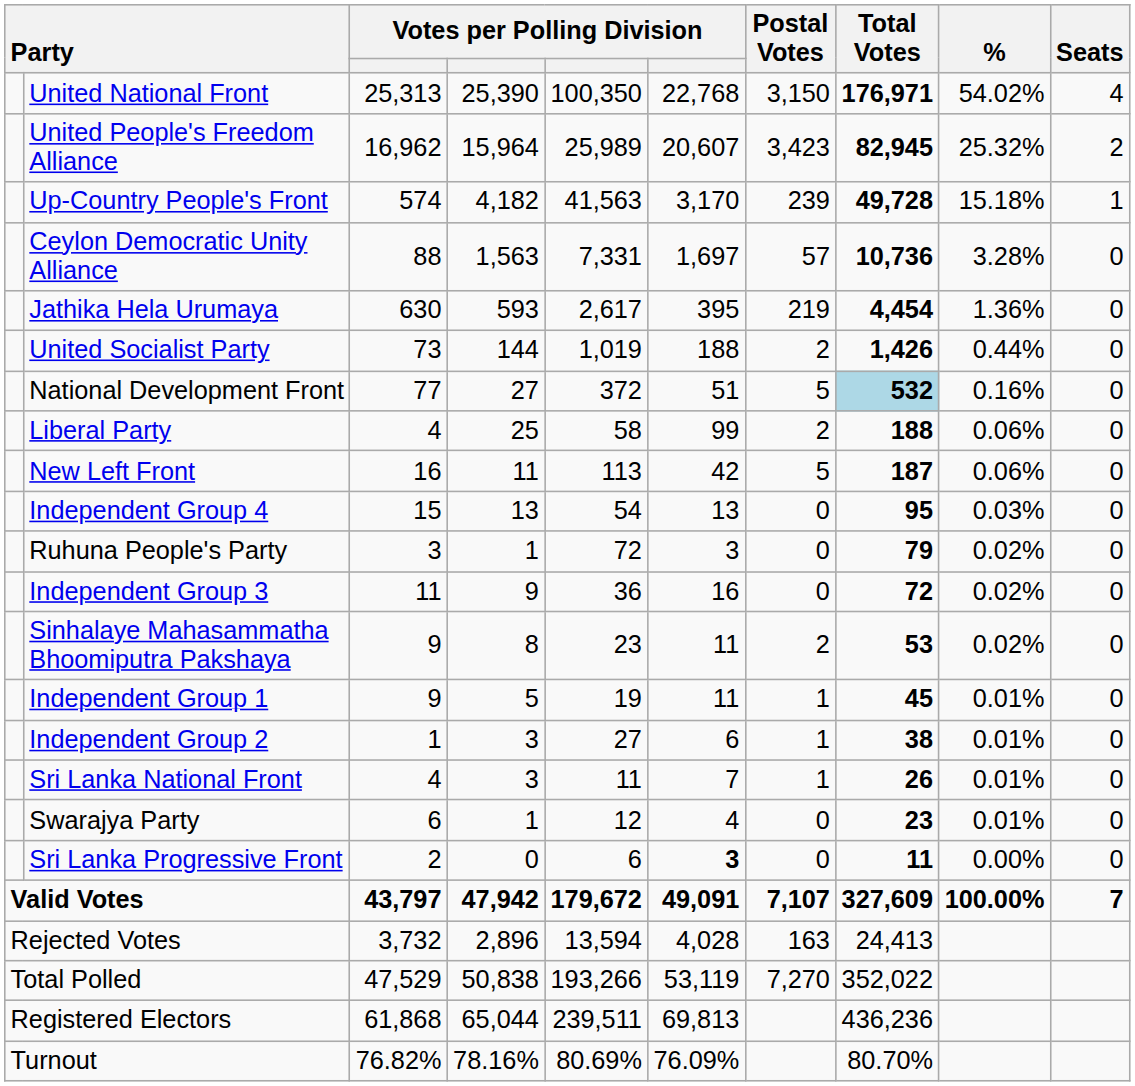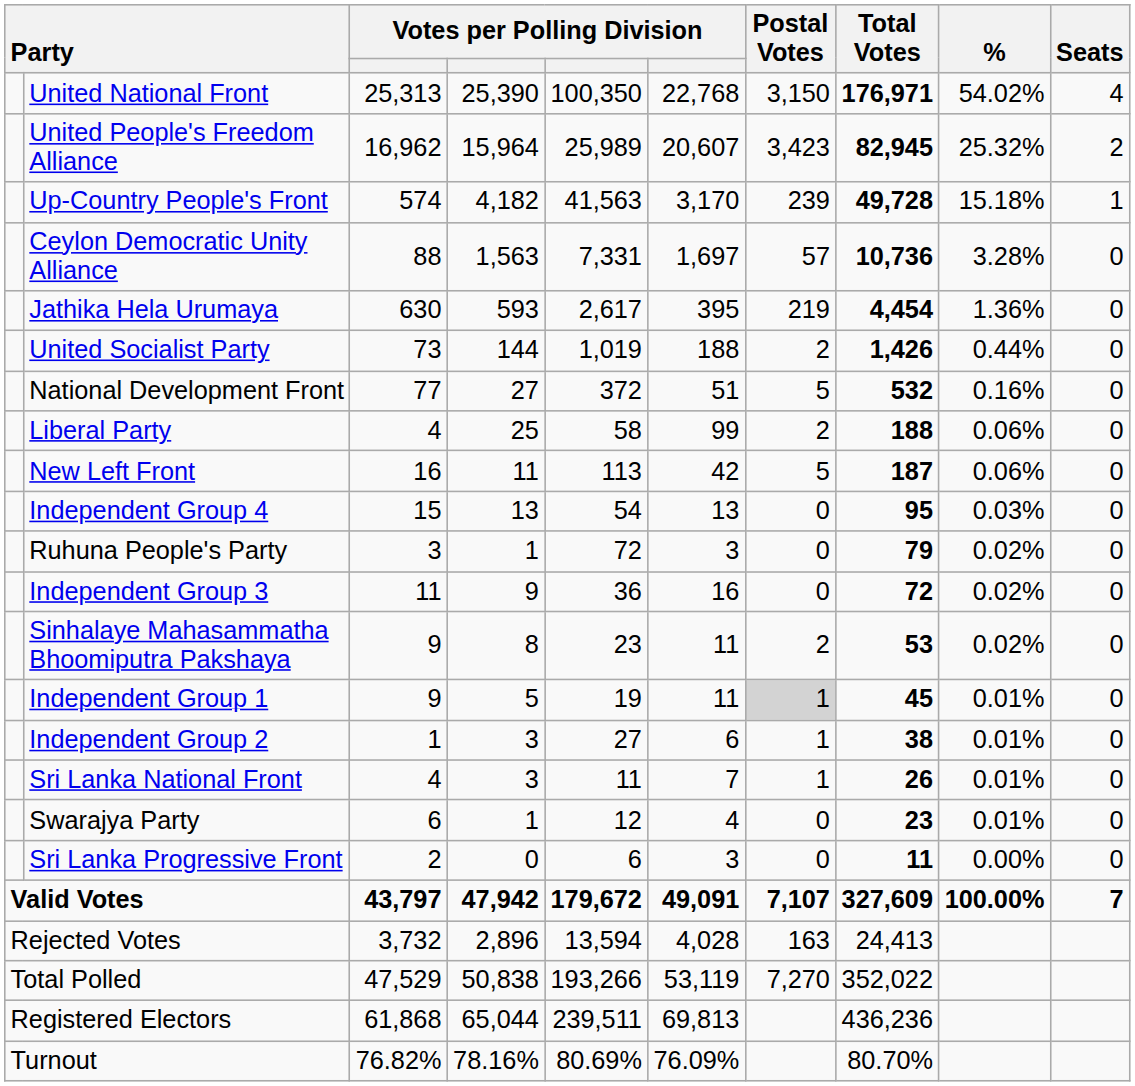(912, 390) lightblue background -> (912, 390) no background
(823, 699) no background -> (823, 699) lightgrey background
(732, 859) bold -> (732, 859) normal
